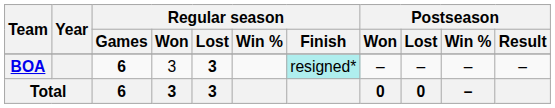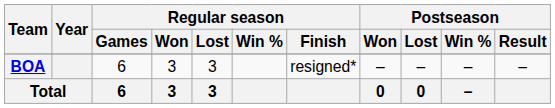(122, 67) bold -> (122, 67) normal
(212, 67) bold -> (212, 67) normal
(323, 67) paleturquoise background -> (323, 67) no background
